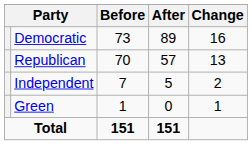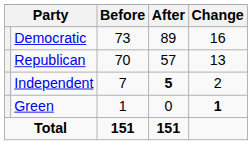(168, 83) normal -> (168, 83) bold
(218, 106) normal -> (218, 106) bold
